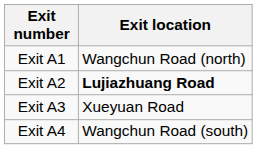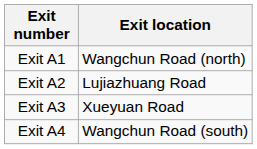(148, 82) bold -> (144, 82) normal
